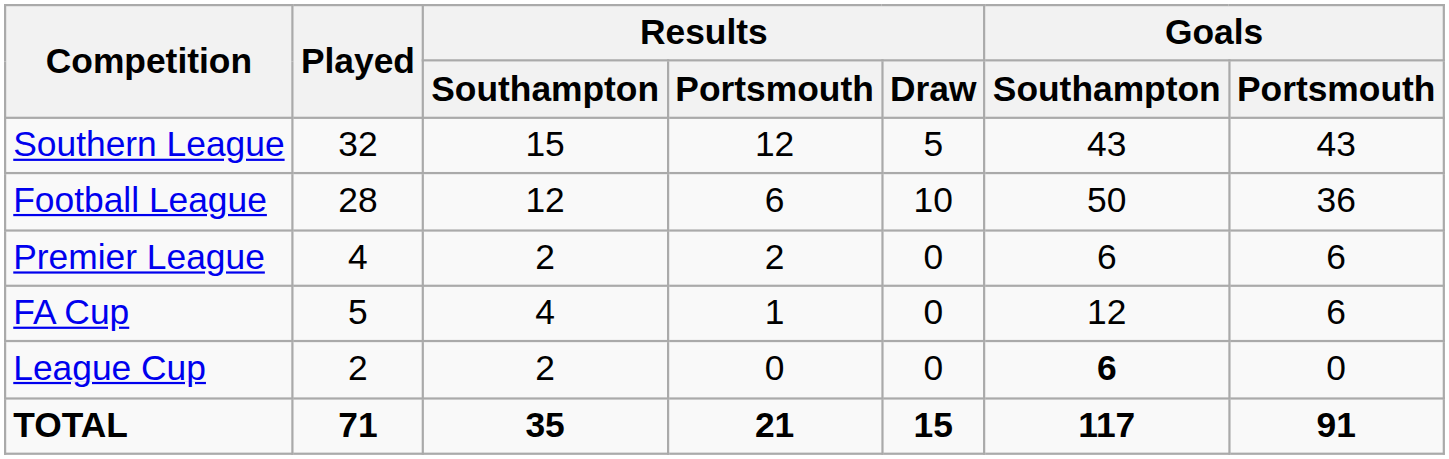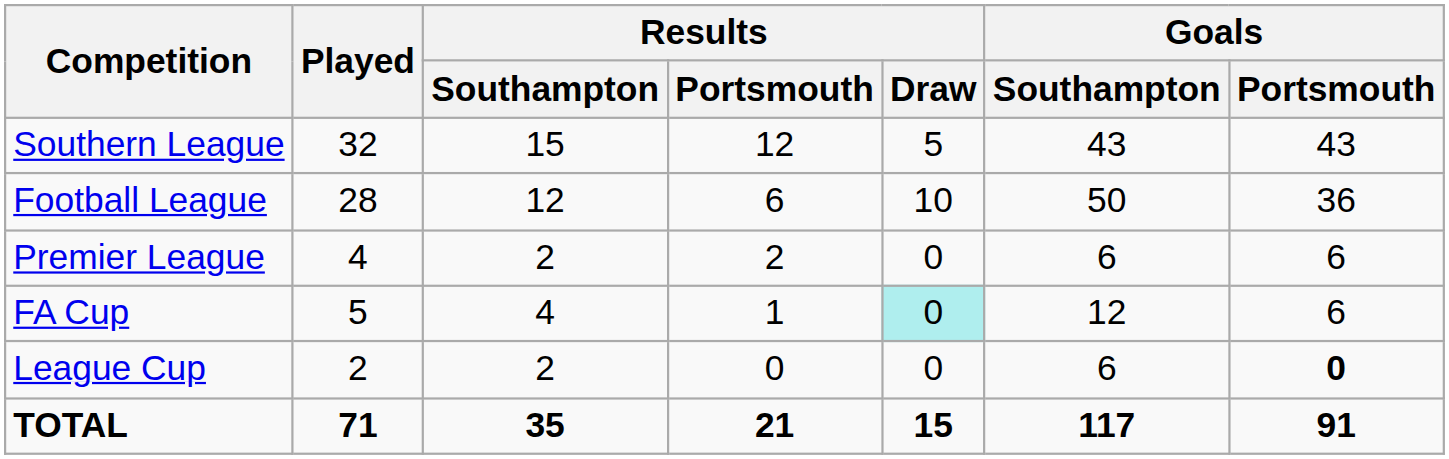(933, 312) no background -> (933, 312) paleturquoise background
(1107, 369) bold -> (1107, 369) normal
(1336, 369) normal -> (1336, 369) bold
